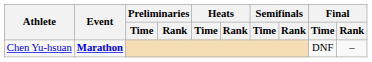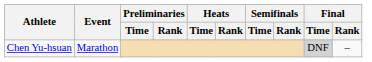(100, 48) bold -> (98, 48) normal
(323, 48) no background -> (318, 48) lightgrey background
